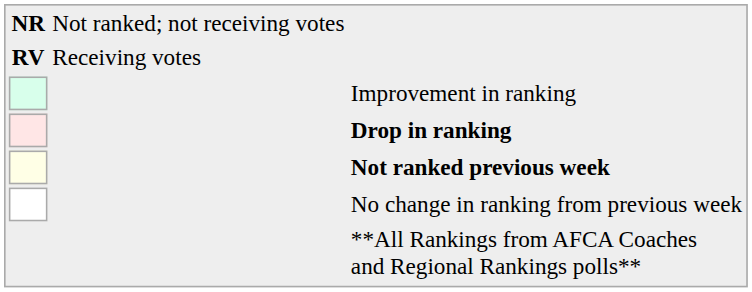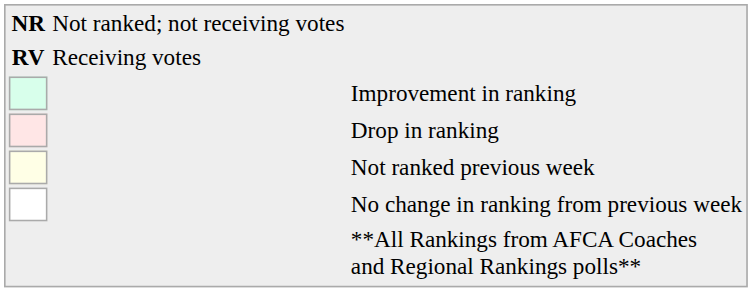(431, 130) bold -> (425, 130) normal
(480, 167) bold -> (473, 167) normal
